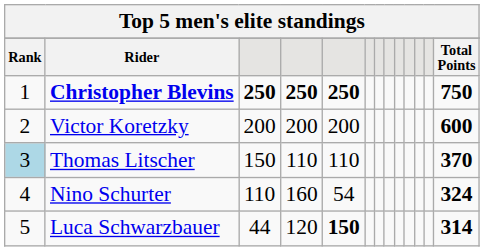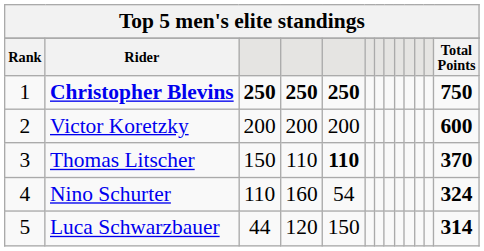(25, 160) lightblue background -> (25, 160) no background
(344, 160) normal -> (344, 160) bold
(344, 228) bold -> (344, 228) normal
